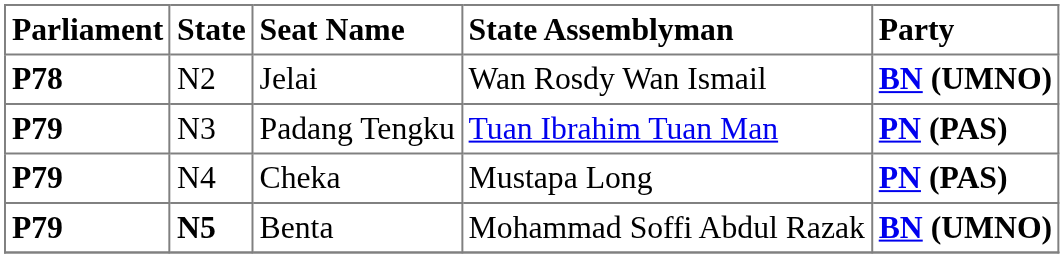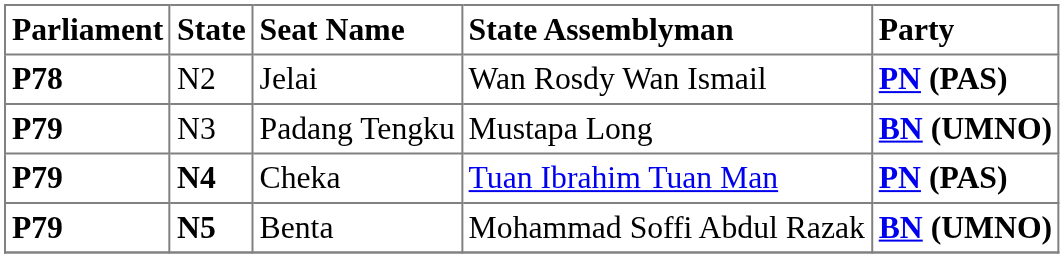(965, 78) BN (UMNO) -> (943, 78) PN (PAS)
(623, 128) Tuan Ibrahim Tuan Man -> (561, 128) Mustapa Long
(943, 128) PN (PAS) -> (965, 128) BN (UMNO)
(196, 177) normal -> (196, 177) bold
(561, 177) Mustapa Long -> (623, 177) Tuan Ibrahim Tuan Man
